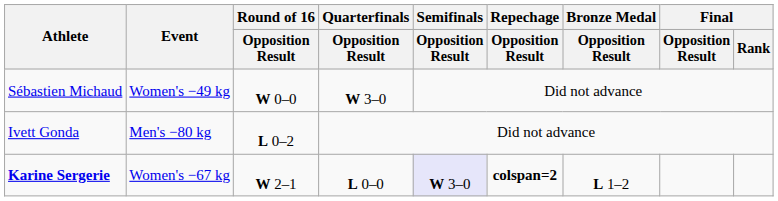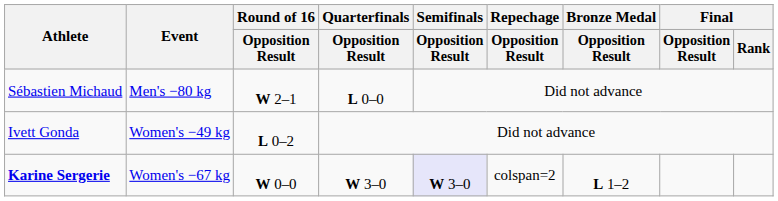(180, 90) Women's −49 kg -> (170, 90) Men's −80 kg
(276, 99) W 0–0 -> (276, 99) W 2–1
(366, 99) W 3–0 -> (366, 99) L 0–0
(170, 133) Men's −80 kg -> (180, 133) Women's −49 kg
(276, 184) W 2–1 -> (276, 184) W 0–0
(366, 184) L 0–0 -> (366, 184) W 3–0
(525, 175) bold -> (525, 175) normal
